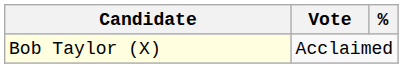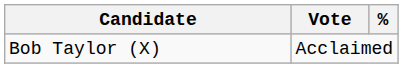(85, 49) lightyellow background -> (85, 49) no background
